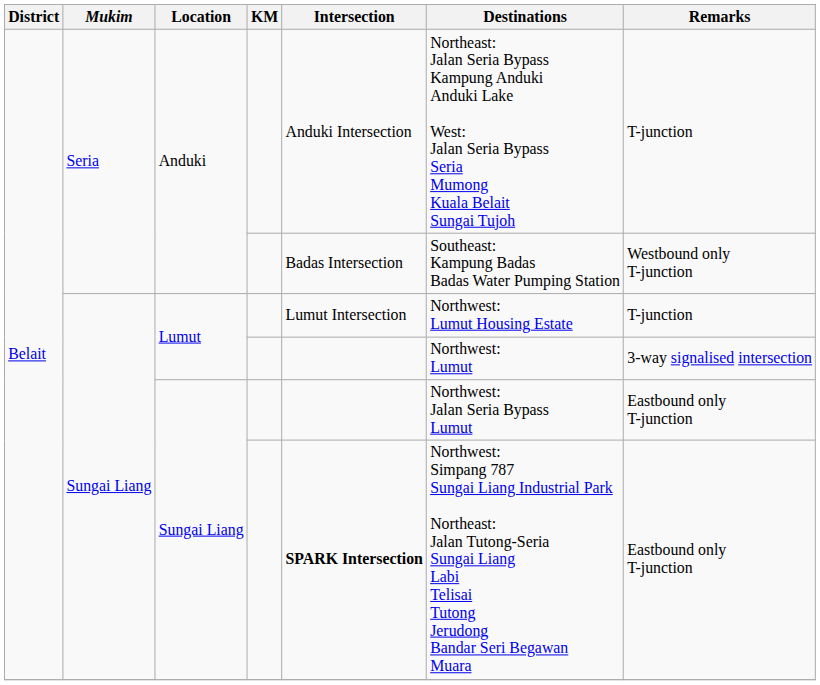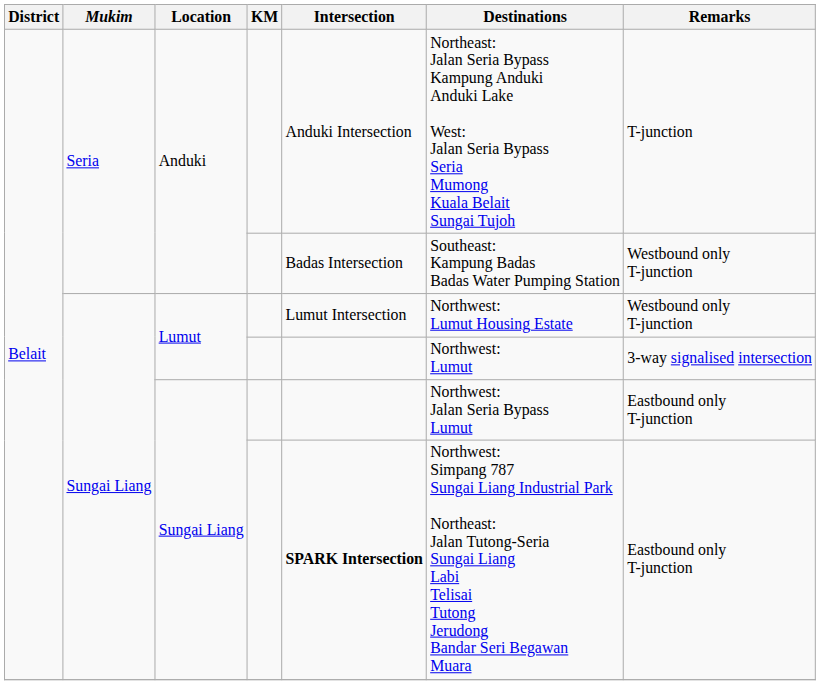(660, 315) T-junction -> (679, 315) Westbound only T-junction
